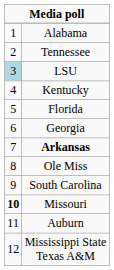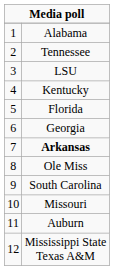(13, 71) lightblue background -> (13, 71) no background
(13, 204) bold -> (13, 204) normal
